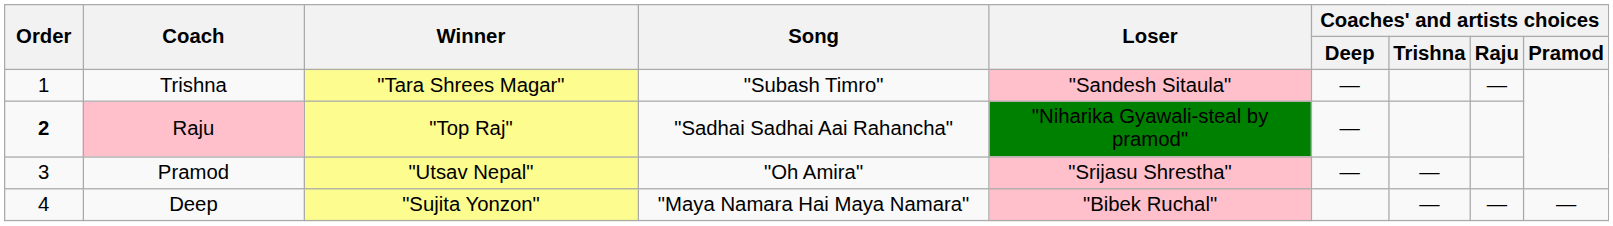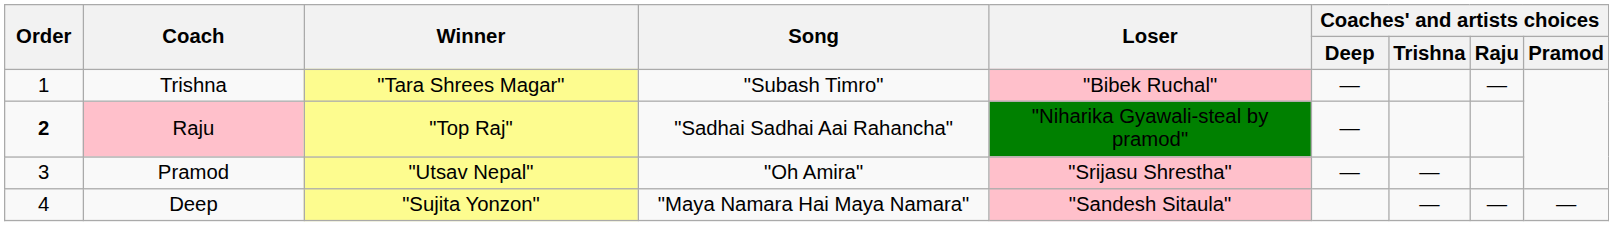(1150, 85) "Sandesh Sitaula" -> (1150, 85) "Bibek Ruchal"
(1150, 204) "Bibek Ruchal" -> (1150, 204) "Sandesh Sitaula"
